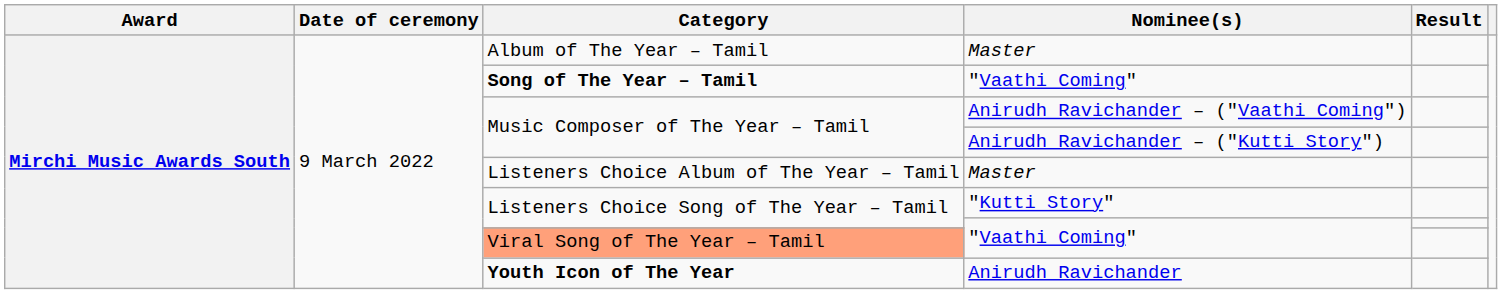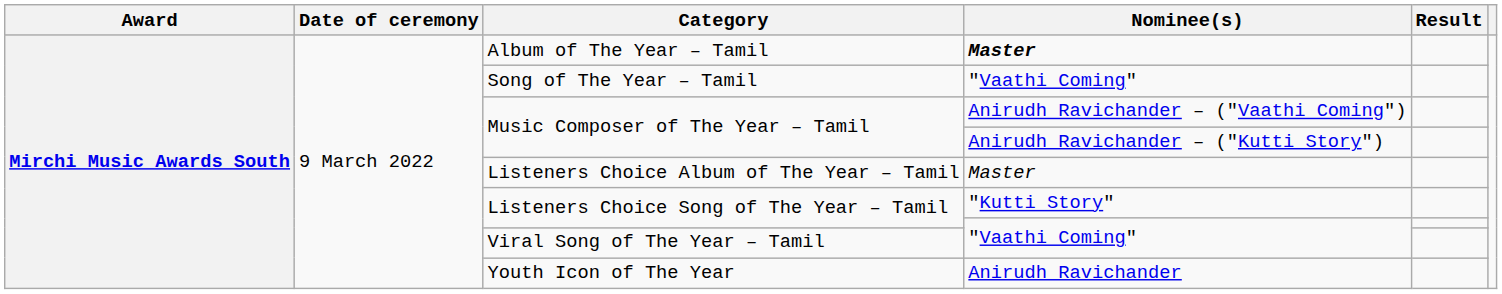(1002, 50) normal -> (1002, 50) bold
(622, 81) bold -> (622, 81) normal
(656, 242) lightsalmon background -> (656, 242) no background
(611, 273) bold -> (611, 273) normal
